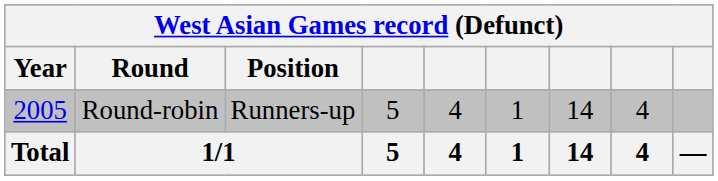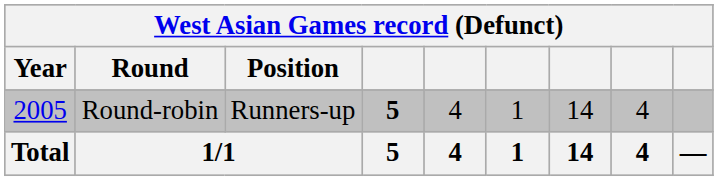(393, 110) normal -> (393, 110) bold
